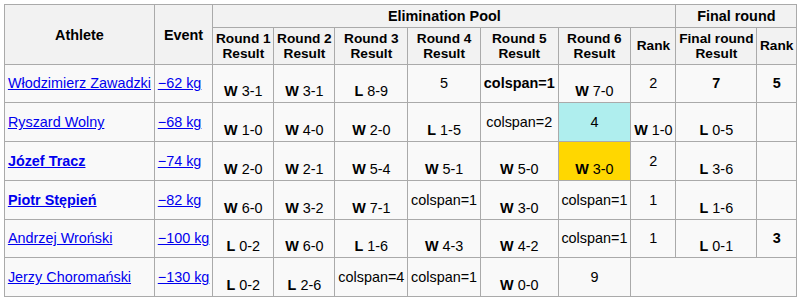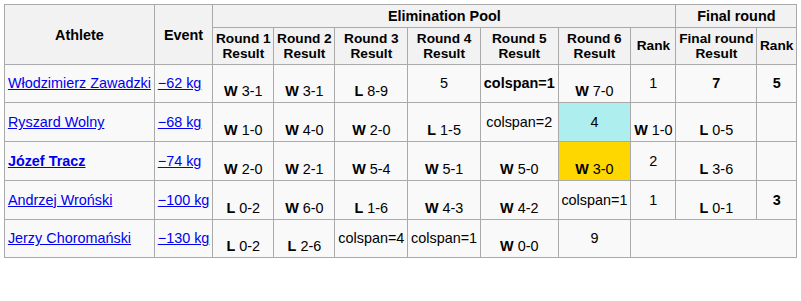(653, 83) 2 -> (653, 83) 1
- row: (52, 200)
